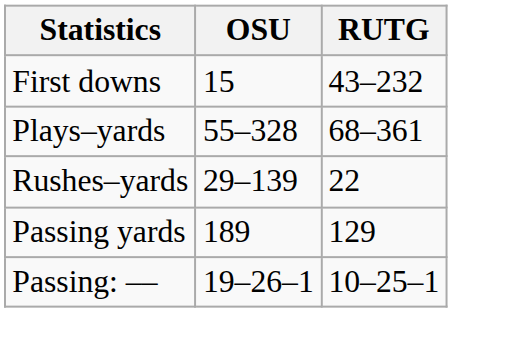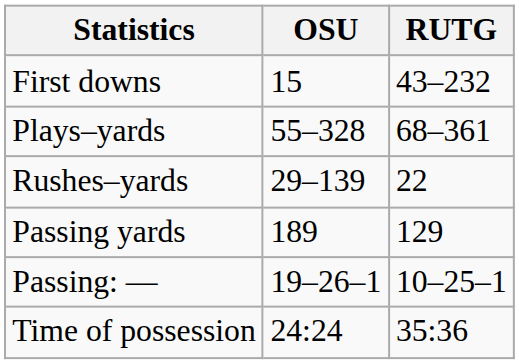+ row: (134, 331)
